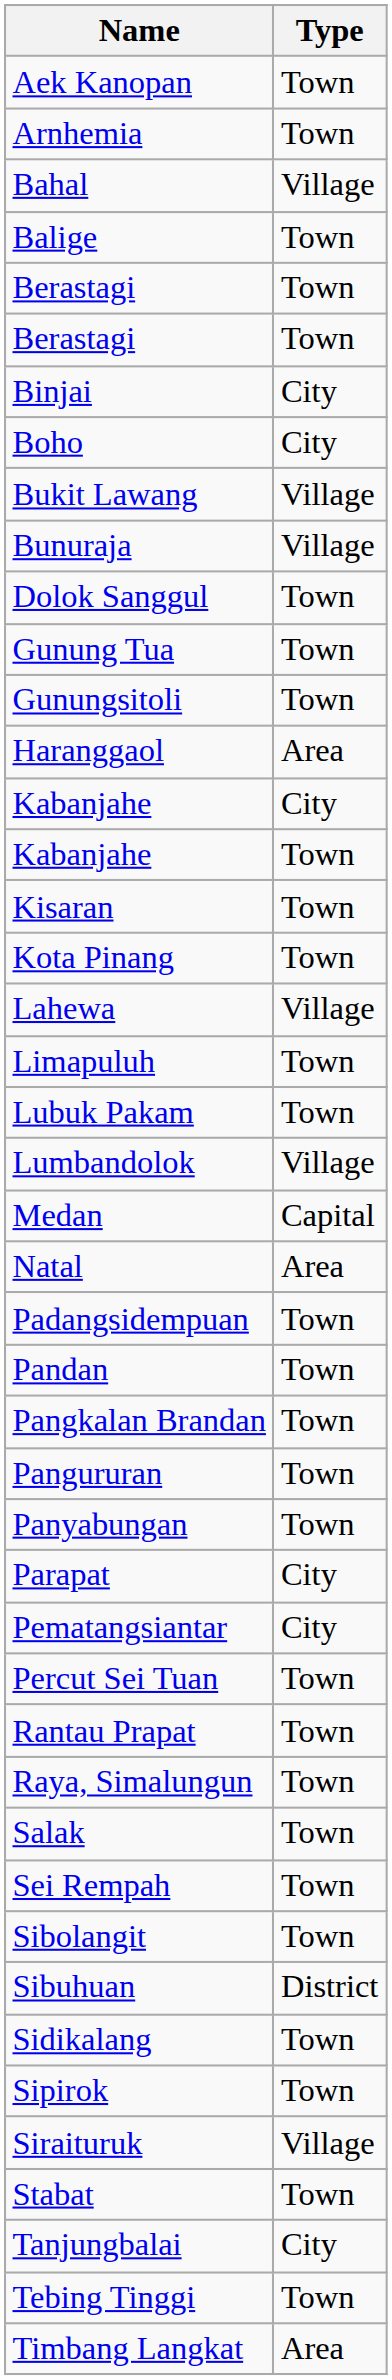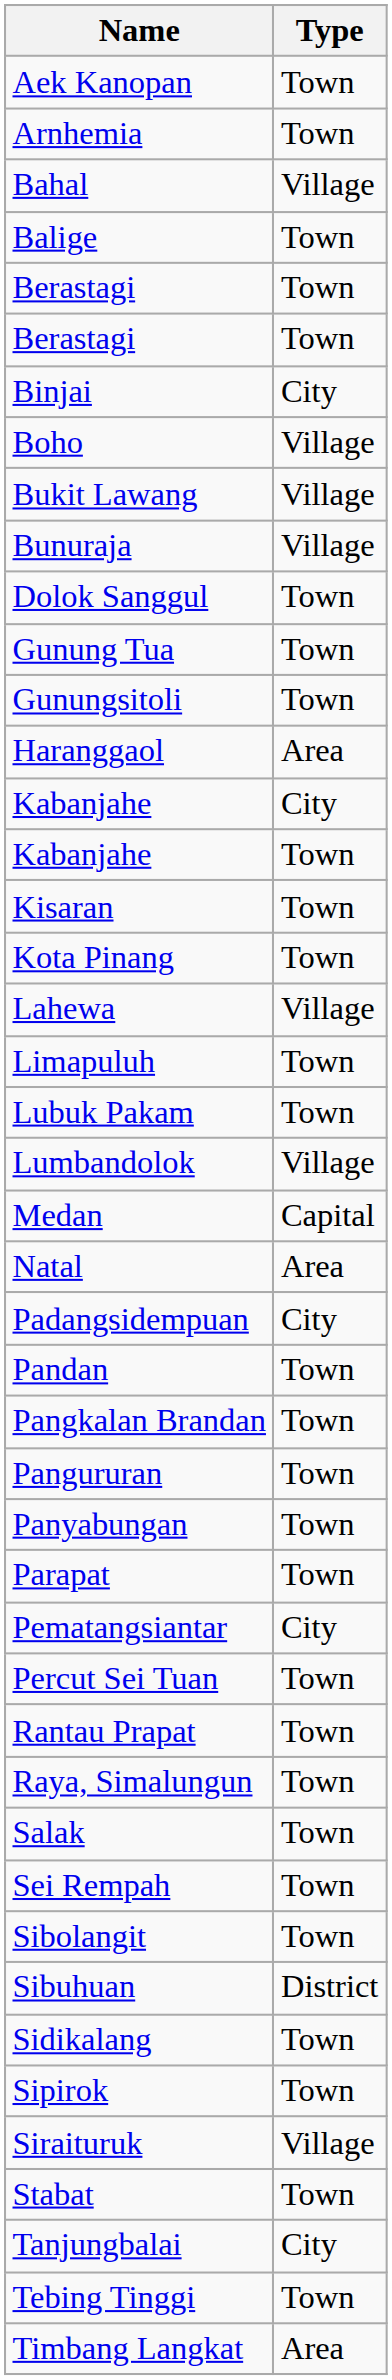(309, 442) City -> (328, 442) Village
(318, 1318) Town -> (309, 1318) City
(309, 1575) City -> (318, 1575) Town
